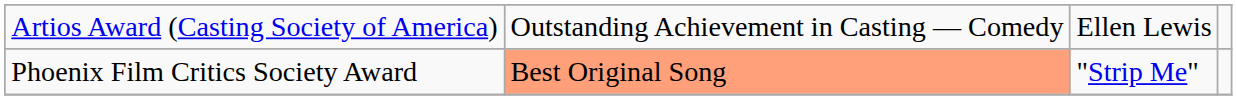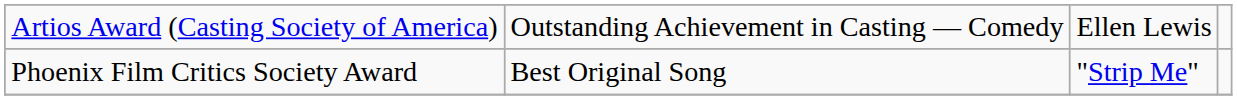(619, 71) lightsalmon background -> (619, 71) no background
